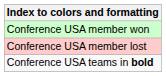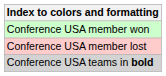(80, 63) no background -> (80, 63) lightgrey background
